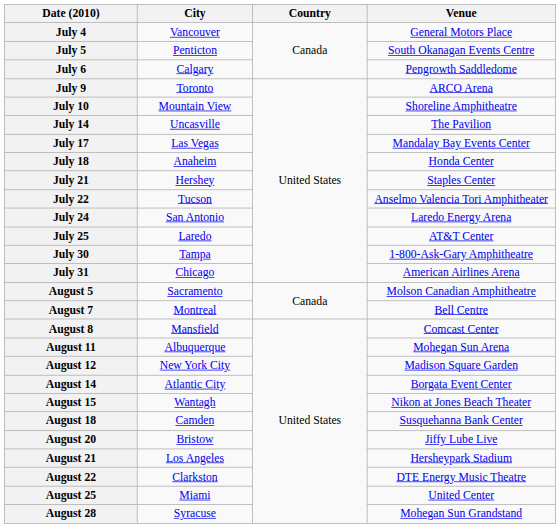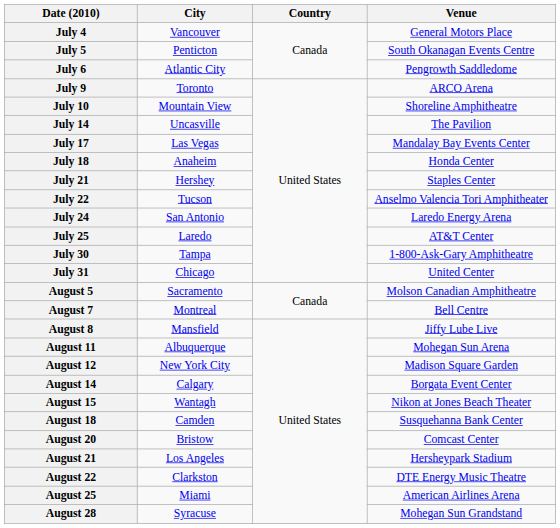(195, 69) Calgary -> (195, 69) Atlantic City
(461, 273) American Airlines Arena -> (461, 273) United Center
(461, 328) Comcast Center -> (461, 328) Jiffy Lube Live
(195, 384) Atlantic City -> (195, 384) Calgary
(461, 439) Jiffy Lube Live -> (461, 439) Comcast Center
(461, 495) United Center -> (461, 495) American Airlines Arena
